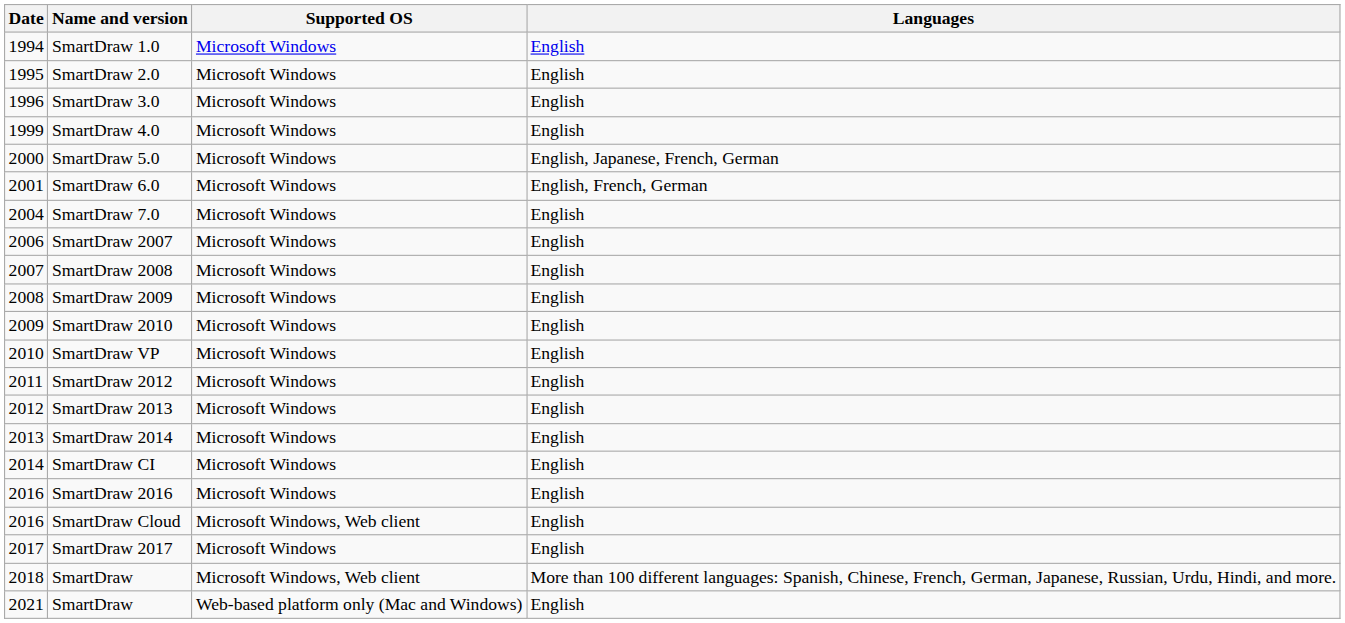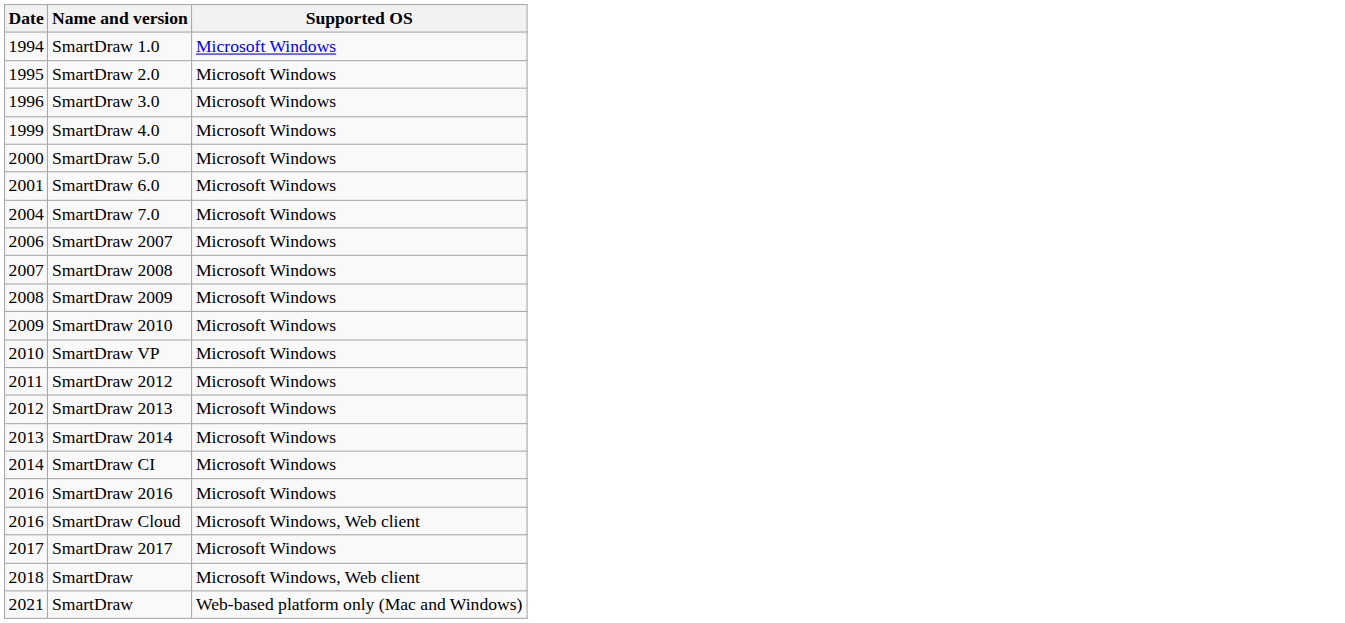- column: (933, 18)
